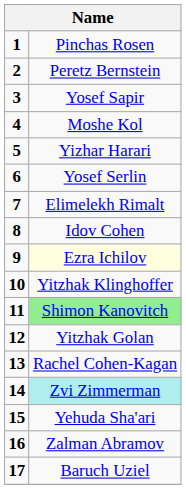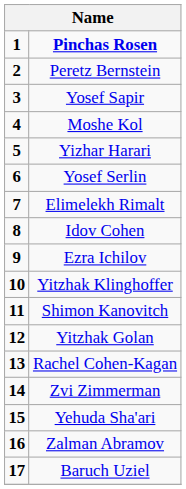(105, 44) normal -> (105, 44) bold
(105, 257) lightyellow background -> (105, 257) no background
(105, 310) lightgreen background -> (105, 310) no background
(105, 390) paleturquoise background -> (105, 390) no background
